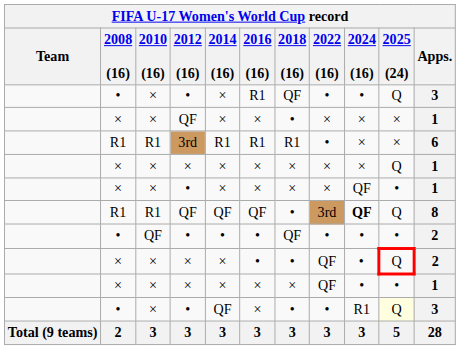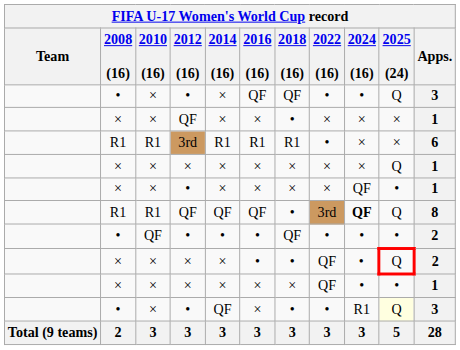(257, 96) R1 -> (257, 96) QF
